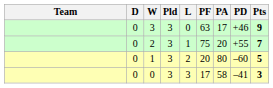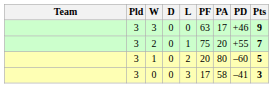columns swapped: (170, 12) <-> (135, 12)
